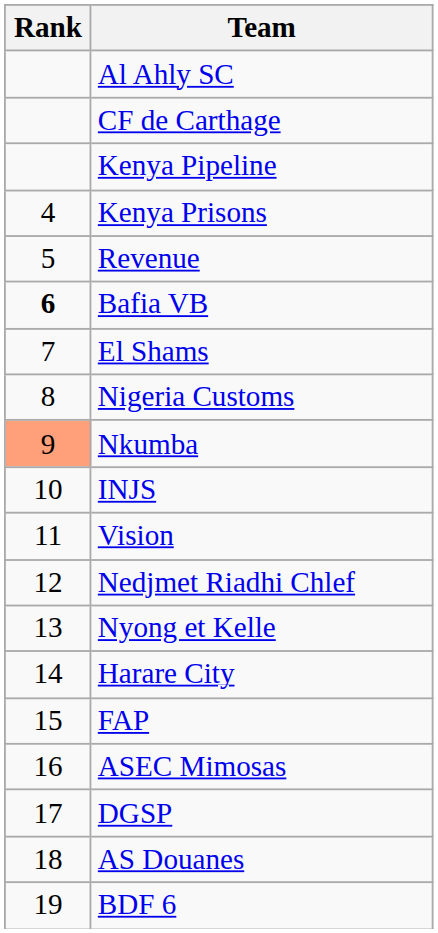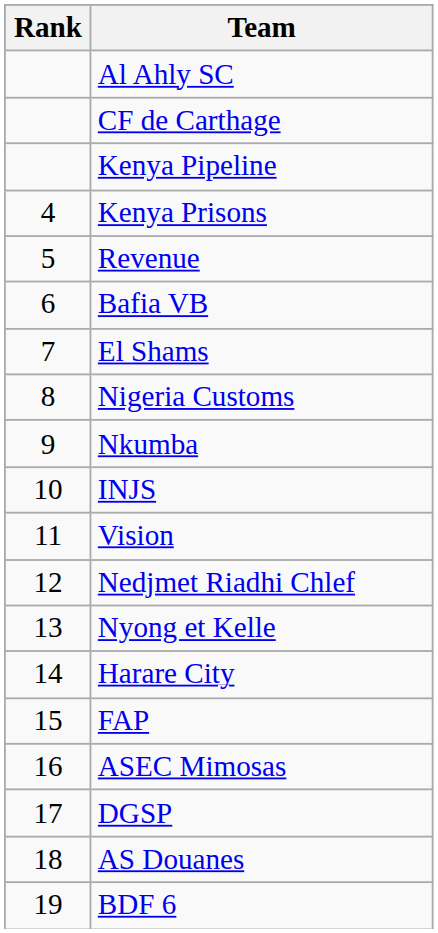(48, 304) bold -> (48, 304) normal
(48, 443) lightsalmon background -> (48, 443) no background
